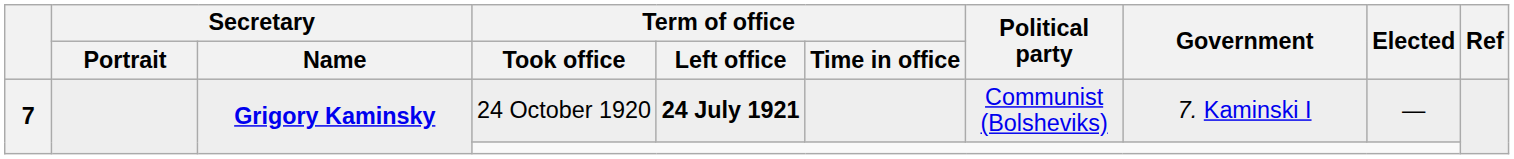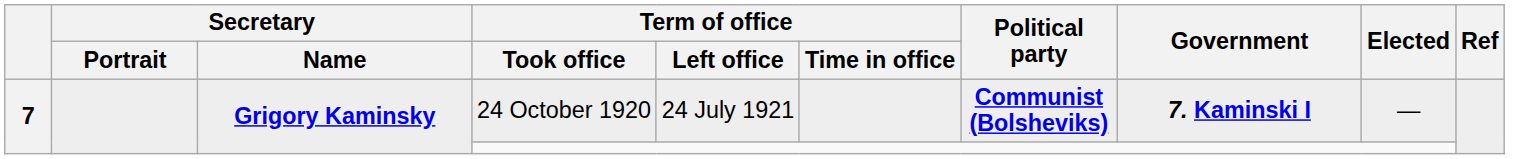(731, 110) bold -> (728, 110) normal
(1044, 110) normal -> (1039, 110) bold
(1245, 110) normal -> (1239, 110) bold
